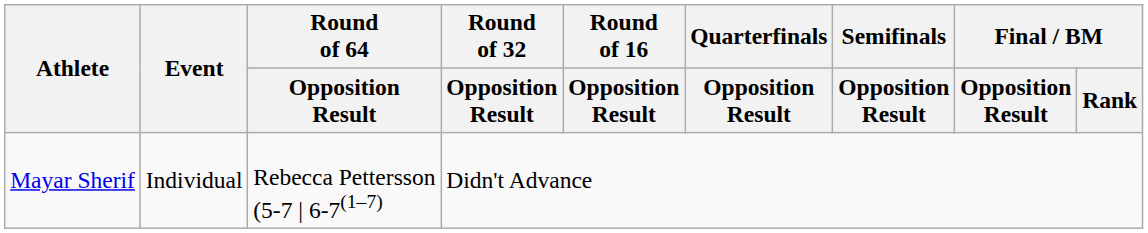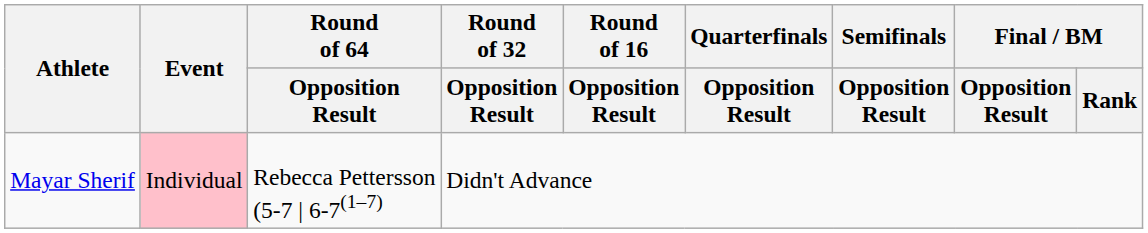(194, 180) no background -> (194, 180) pink background
